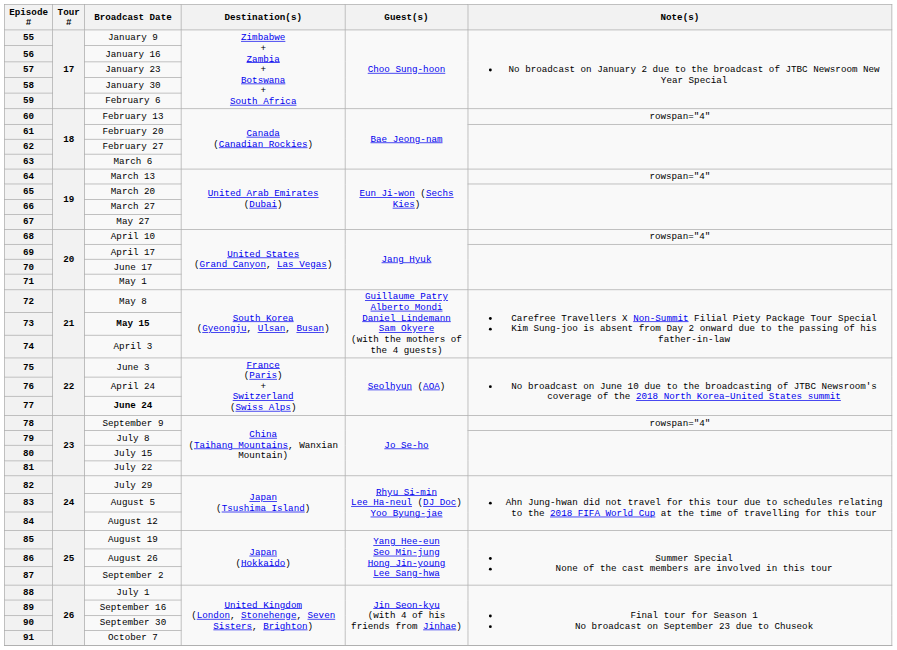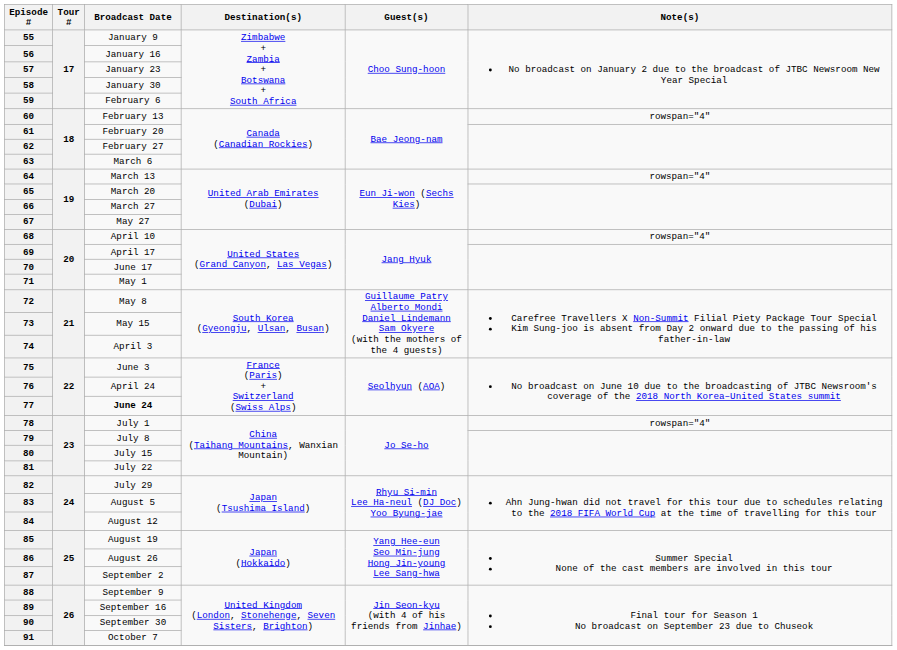(133, 324) bold -> (133, 324) normal
(133, 423) September 9 -> (133, 423) July 1
(133, 593) July 1 -> (133, 593) September 9
